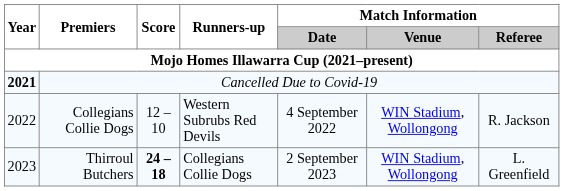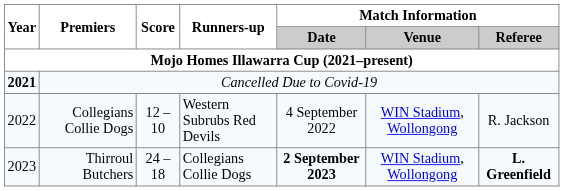(158, 166) bold -> (158, 166) normal
(322, 166) normal -> (322, 166) bold
(519, 166) normal -> (519, 166) bold
